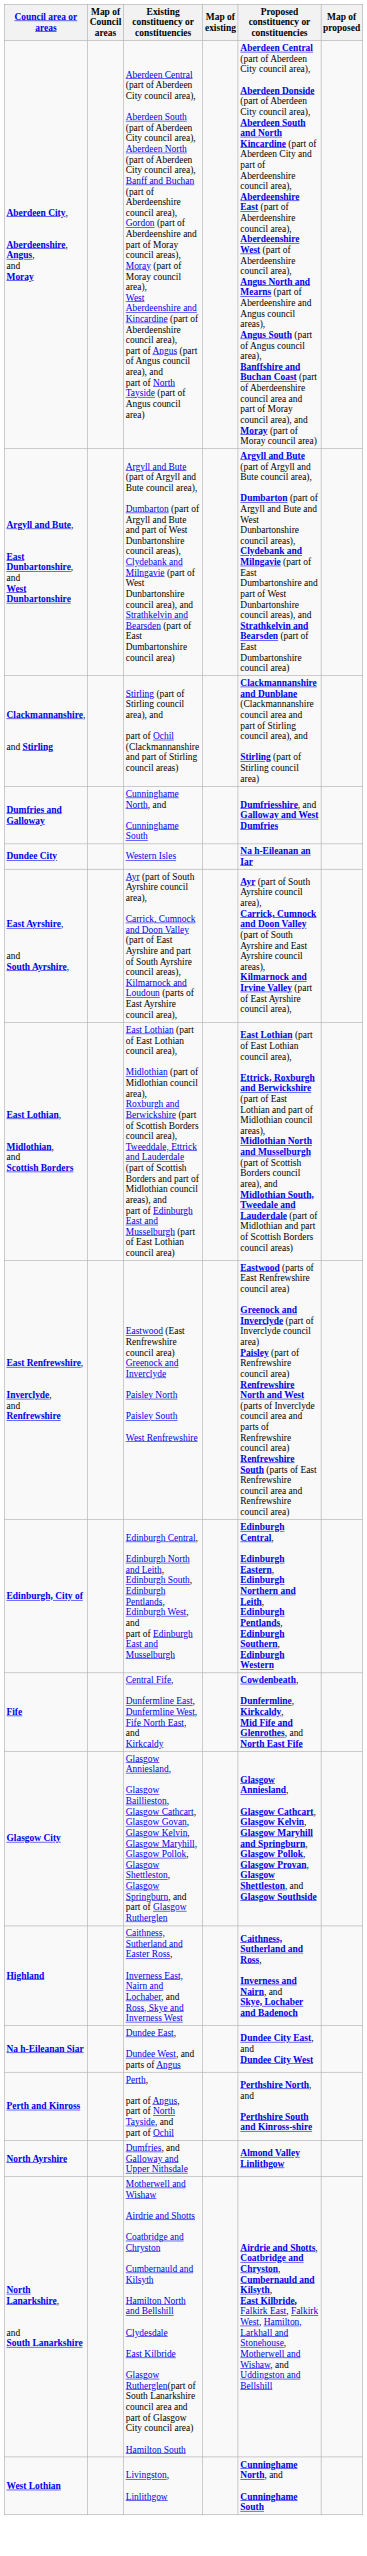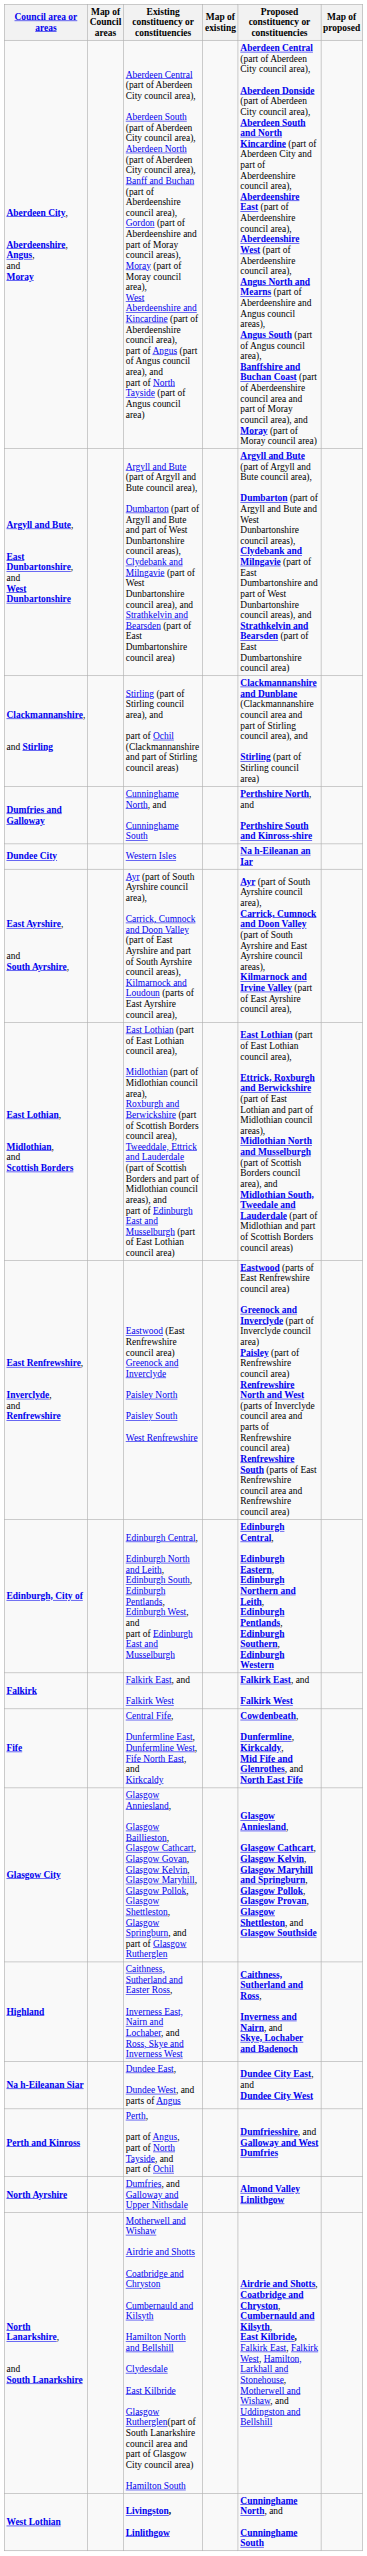(279, 815) Dumfriesshire, and Galloway and West Dumfries -> (276, 815) Perthshire North, and Perthshire South and Kinross-shire
+ row: (22, 1690)
(276, 2106) Perthshire North, and Perthshire South and Kinross-shire -> (279, 2142) Dumfriesshire, and Galloway and West Dumfries
(147, 2486) normal -> (148, 2522) bold
